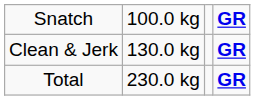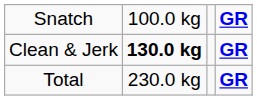(163, 49) normal -> (164, 49) bold
